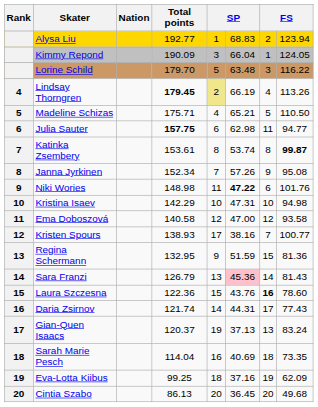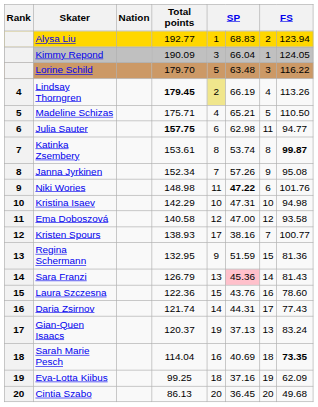(268, 292) bold -> (268, 292) normal
(295, 356) normal -> (295, 356) bold
